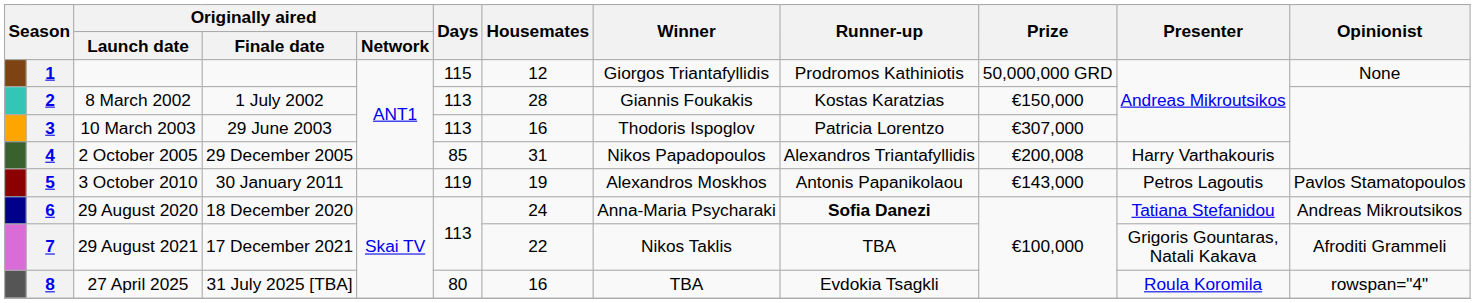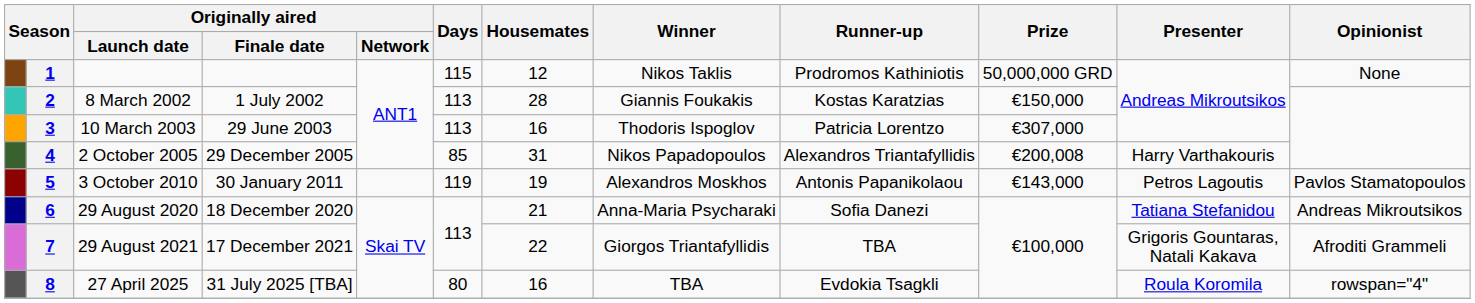(686, 73) Giorgos Triantafyllidis -> (686, 73) Nikos Taklis
(538, 210) 24 -> (538, 210) 21
(879, 210) bold -> (879, 210) normal
(686, 247) Nikos Taklis -> (686, 247) Giorgos Triantafyllidis
